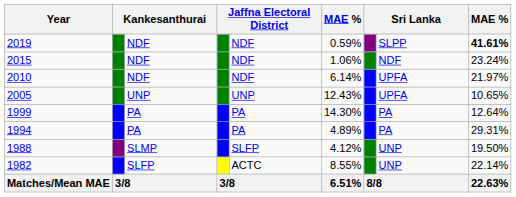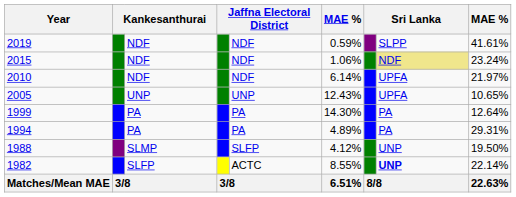(490, 43) bold -> (490, 43) normal
(390, 60) no background -> (390, 60) khaki background
(390, 165) normal -> (390, 165) bold
